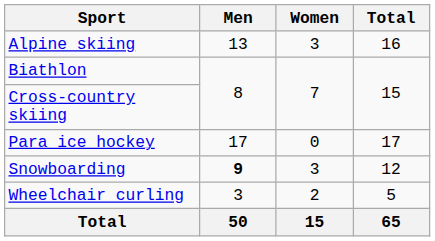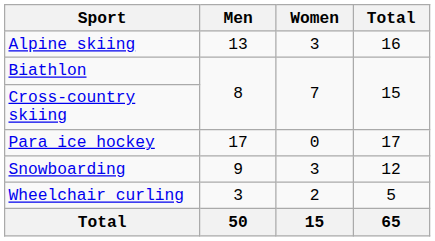(238, 169) bold -> (238, 169) normal
